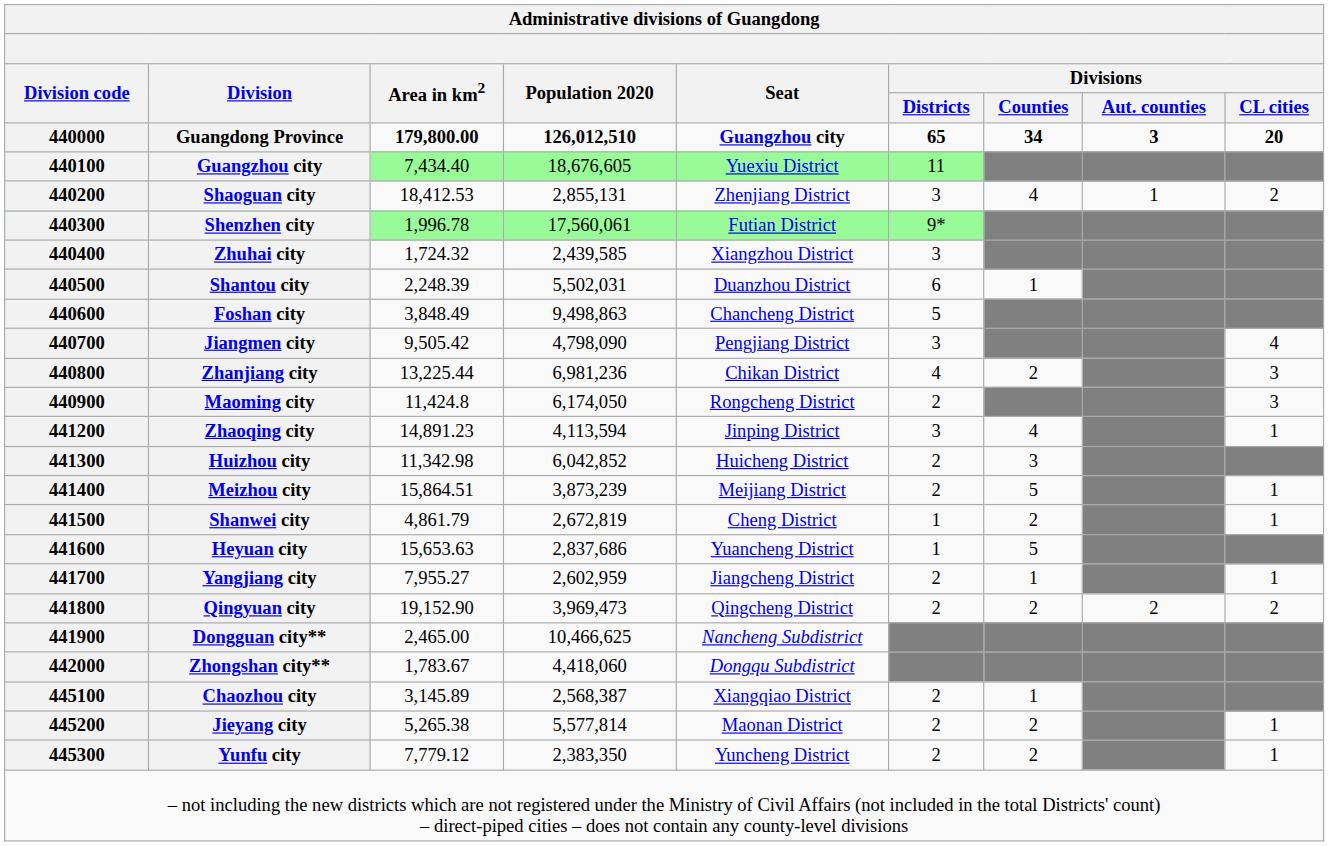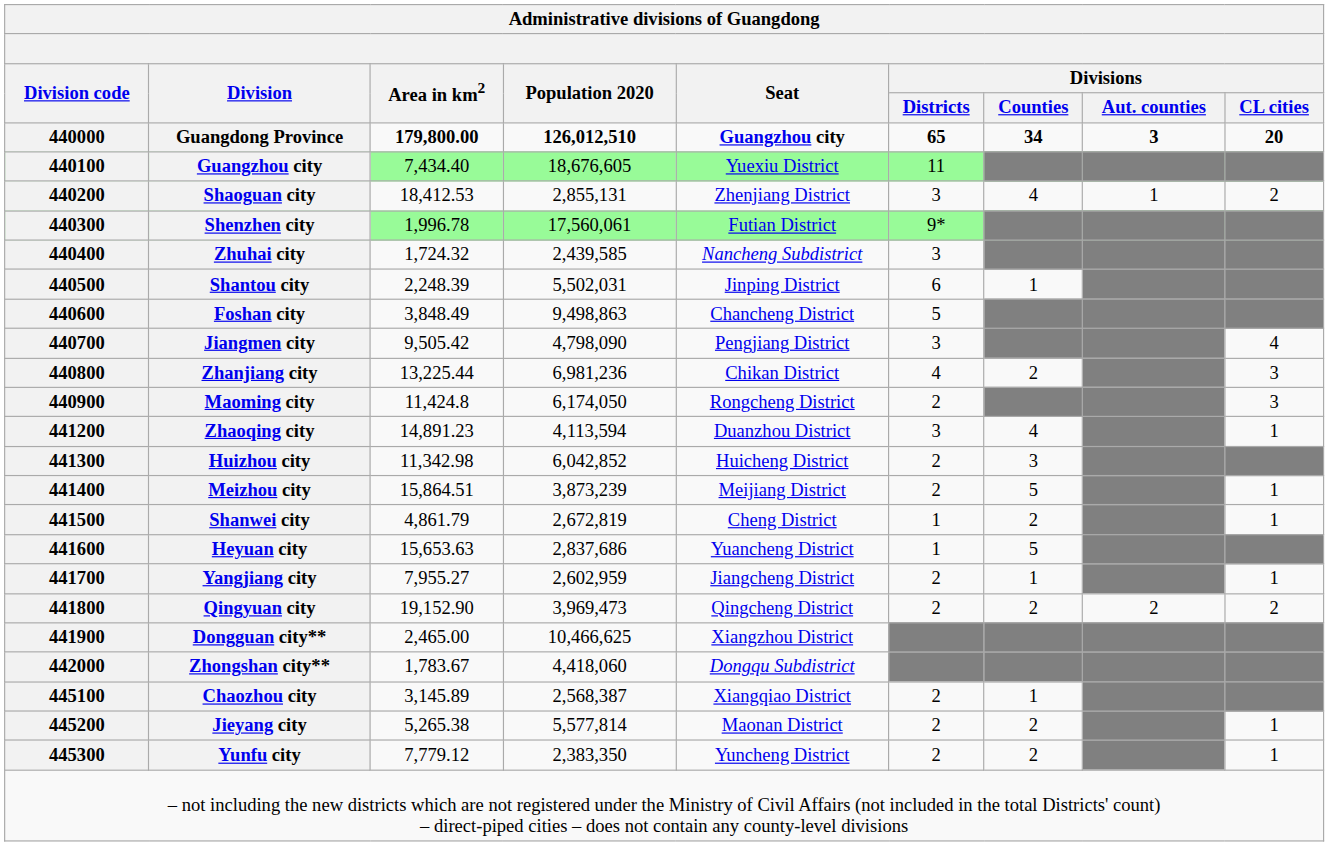(782, 254) Xiangzhou District -> (782, 254) Nancheng Subdistrict
(782, 284) Duanzhou District -> (782, 284) Jinping District
(782, 431) Jinping District -> (782, 431) Duanzhou District
(782, 637) Nancheng Subdistrict -> (782, 637) Xiangzhou District
